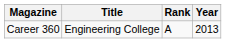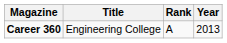(33, 29) normal -> (34, 29) bold
